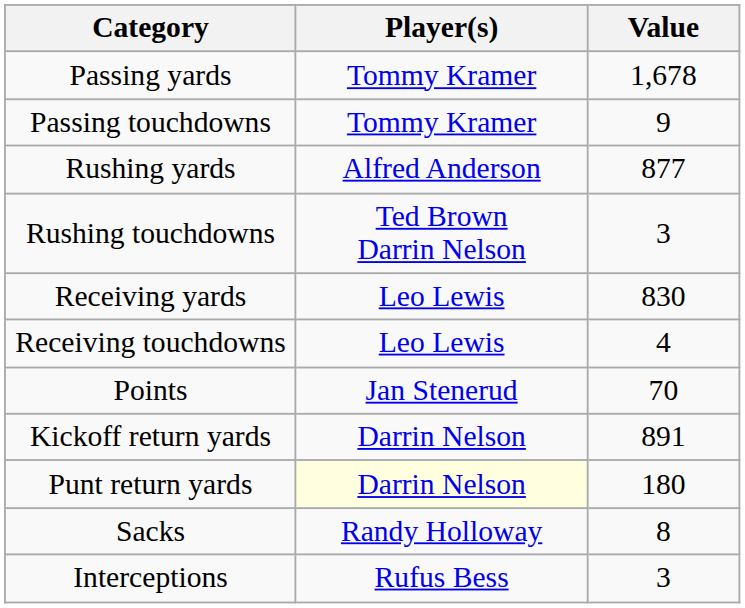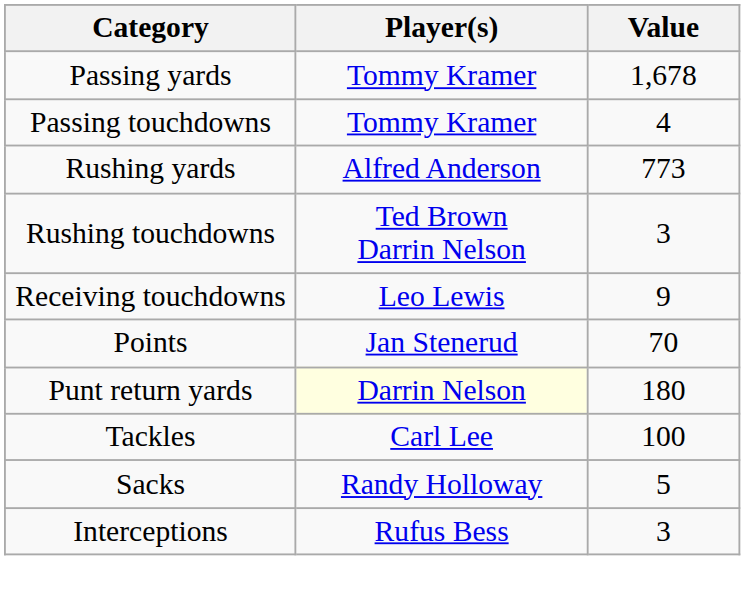(663, 121) 9 -> (663, 121) 4
(663, 168) 877 -> (663, 168) 773
- row: (150, 295)
(663, 342) 4 -> (663, 295) 9
- row: (150, 436)
+ row: (150, 436)
(663, 530) 8 -> (663, 483) 5
